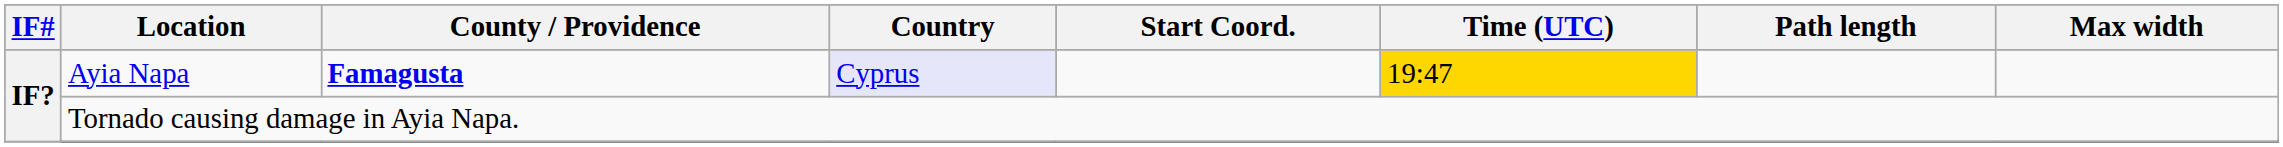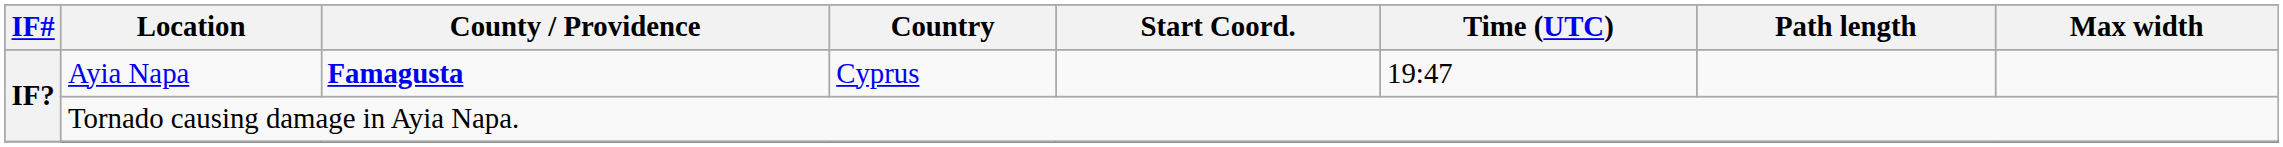(878, 73) lavender background -> (878, 73) no background
(1420, 73) gold background -> (1420, 73) no background
